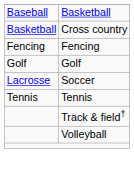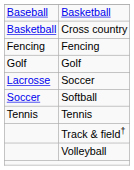+ row: (79, 98)
